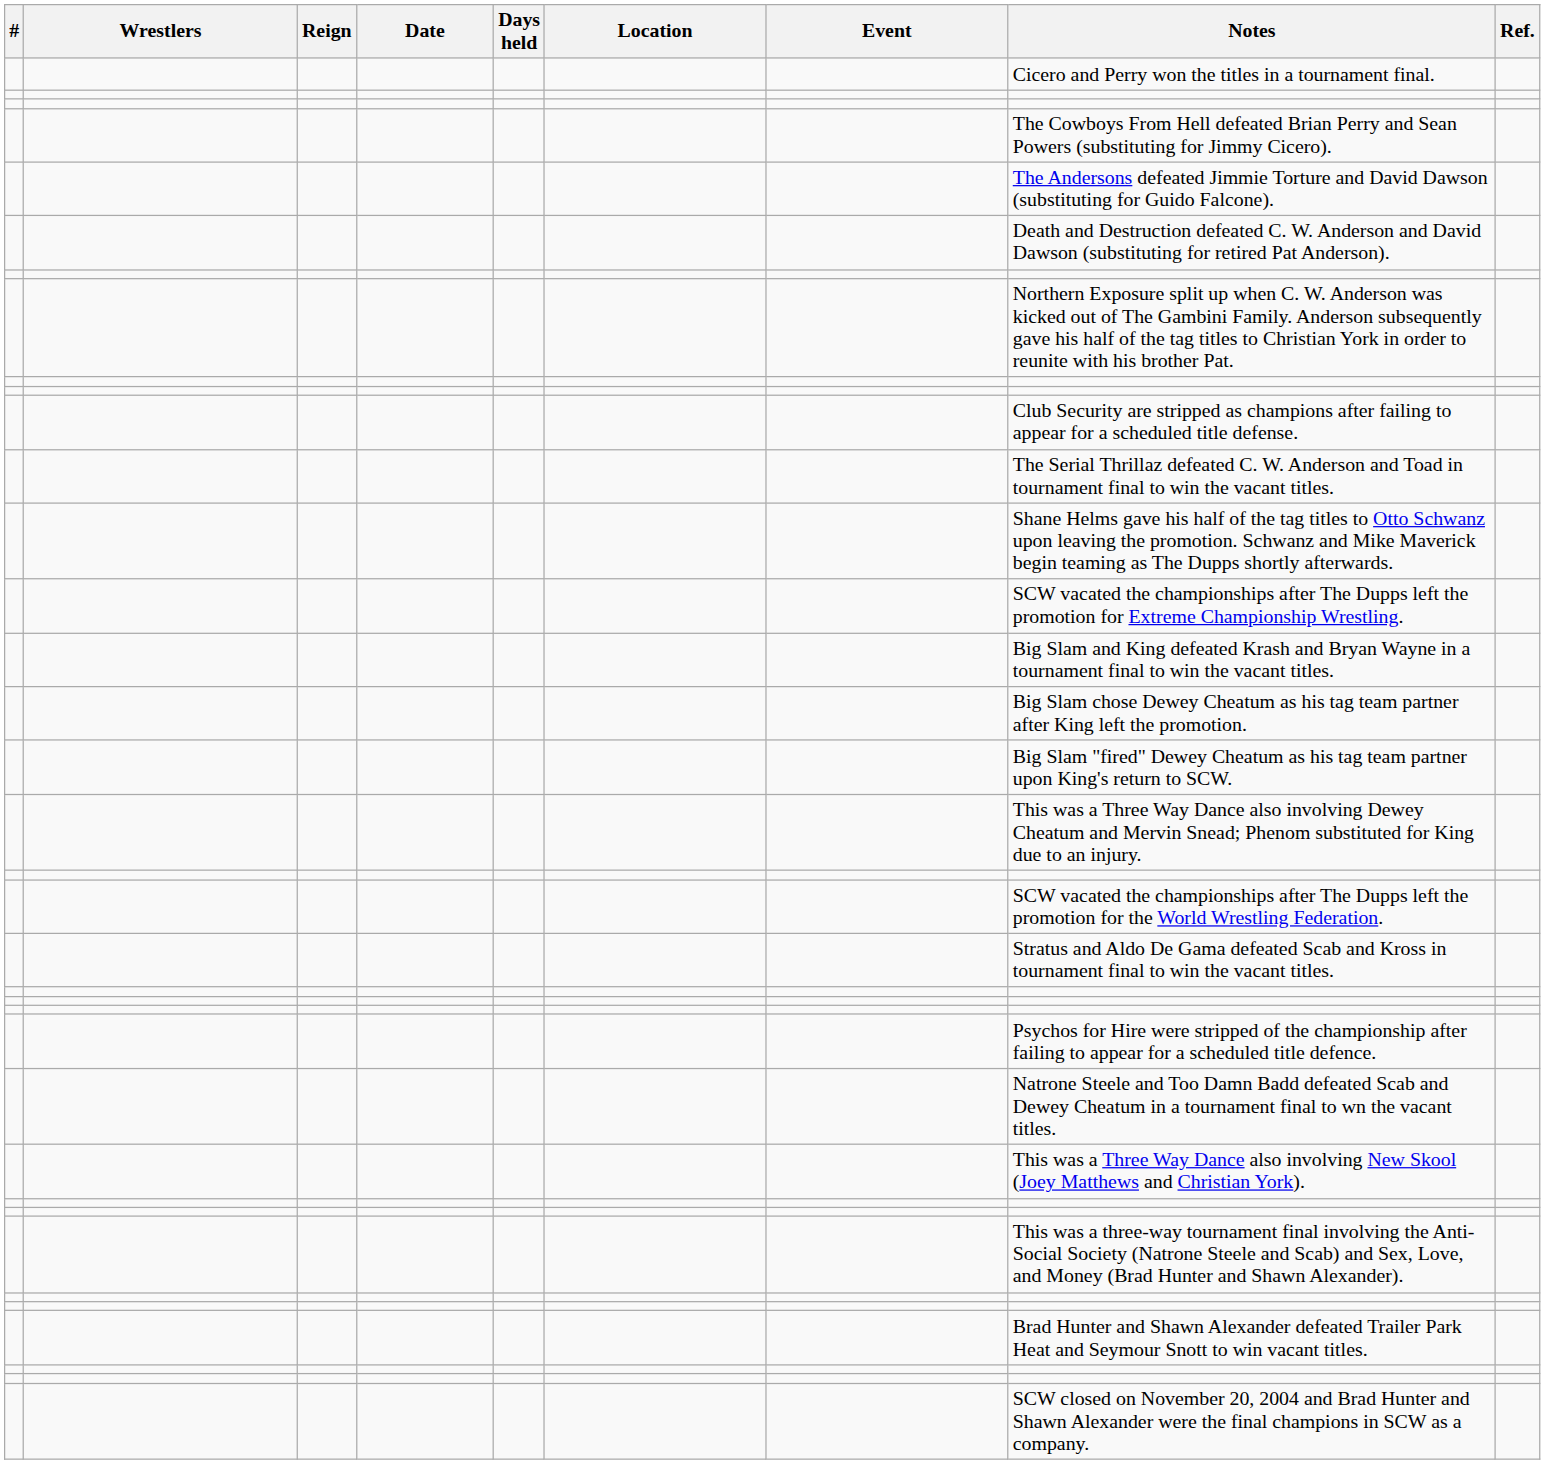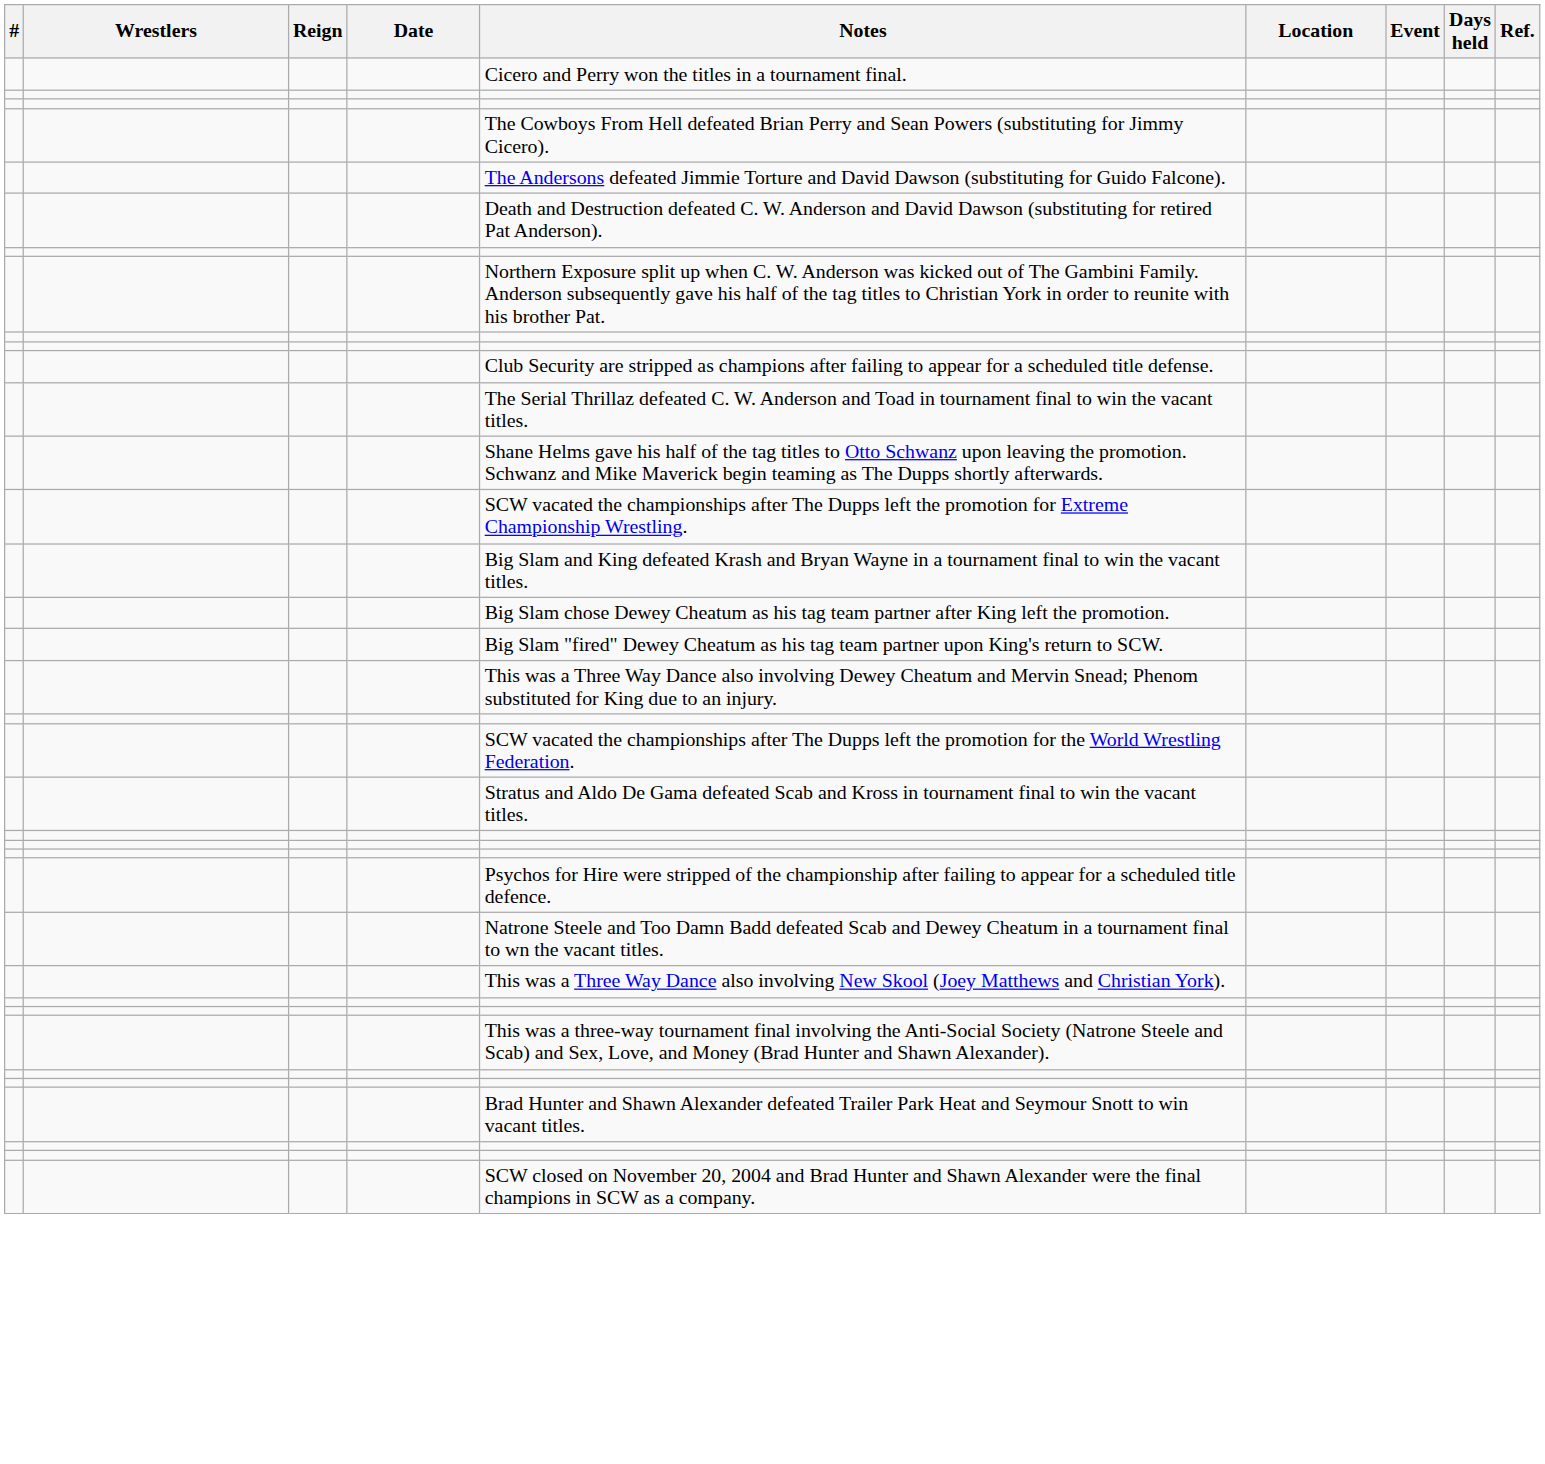columns swapped: (519, 31) <-> (1252, 31)
